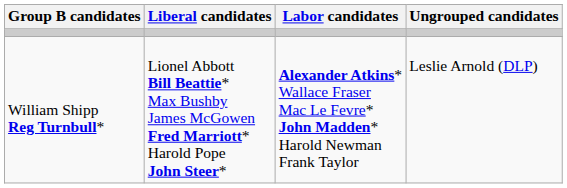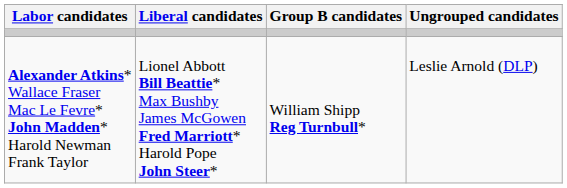columns swapped: (340, 16) <-> (74, 16)
